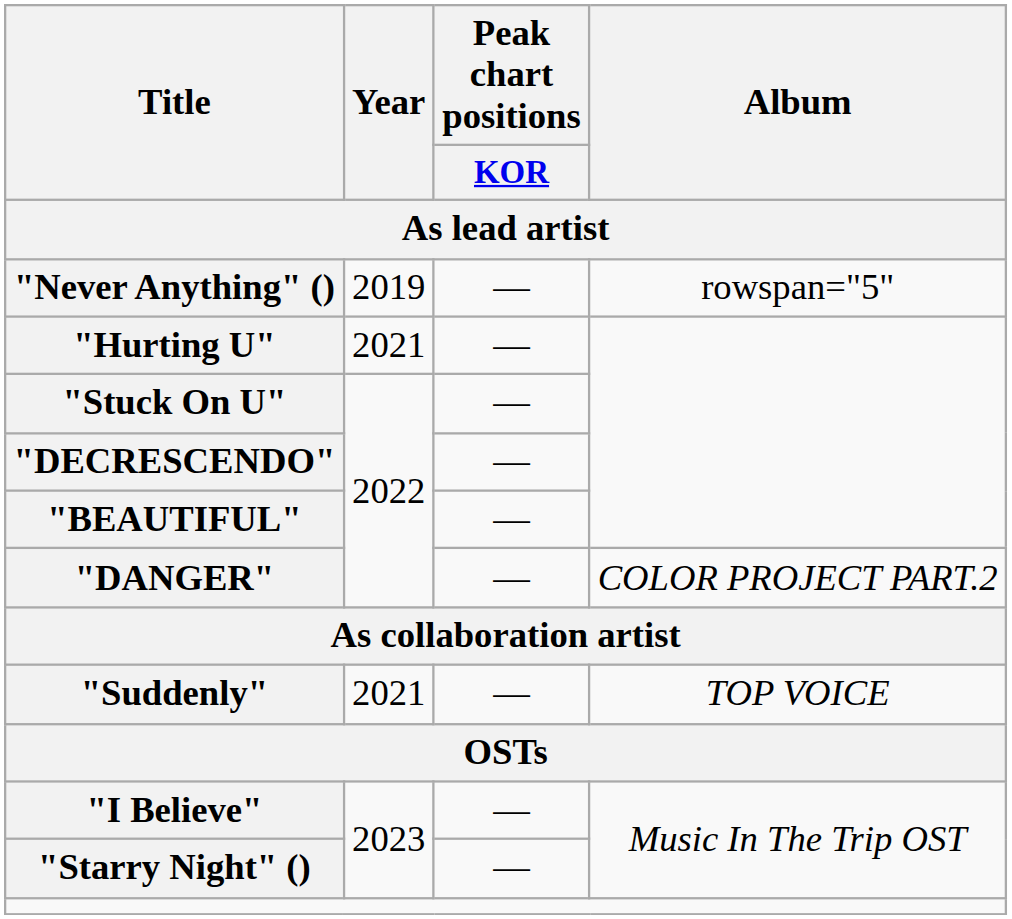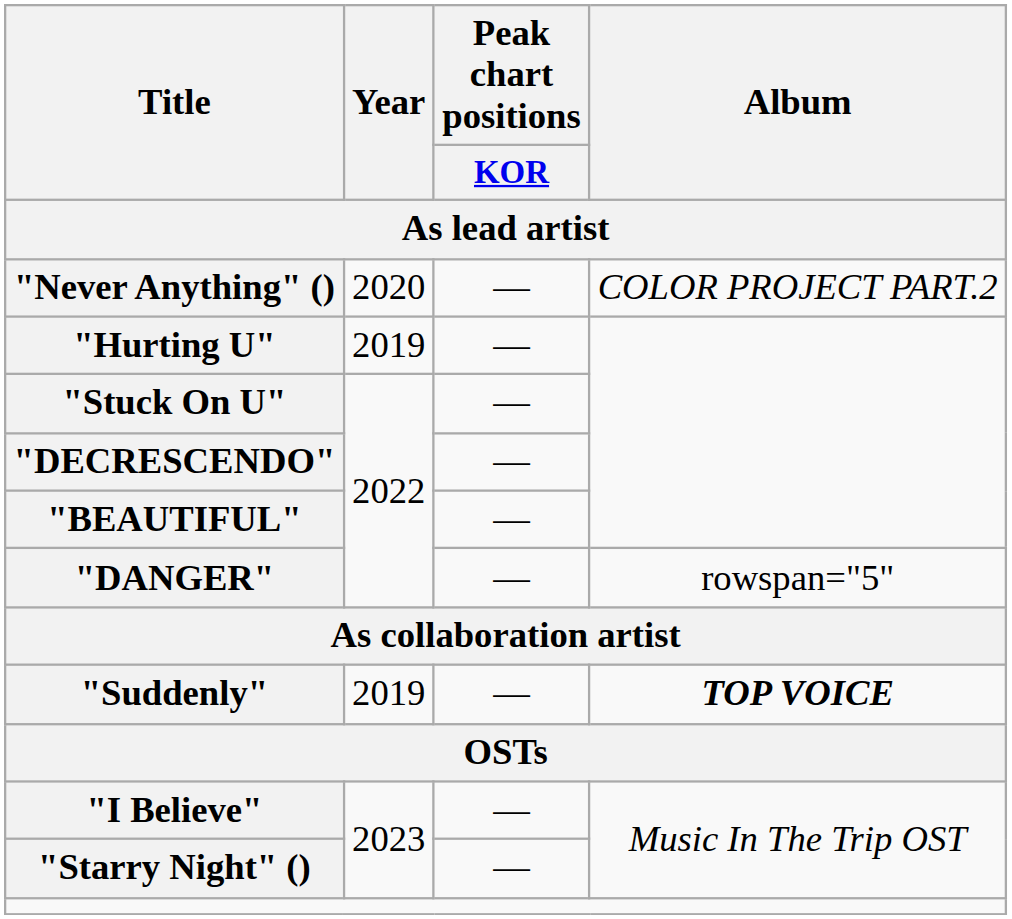(389, 286) 2019 -> (389, 286) 2020
(798, 286) rowspan="5" -> (798, 286) COLOR PROJECT PART.2
(389, 344) 2021 -> (389, 344) 2019
(798, 577) COLOR PROJECT PART.2 -> (798, 577) rowspan="5"
(389, 693) 2021 -> (389, 693) 2019
(798, 693) normal -> (798, 693) bold
